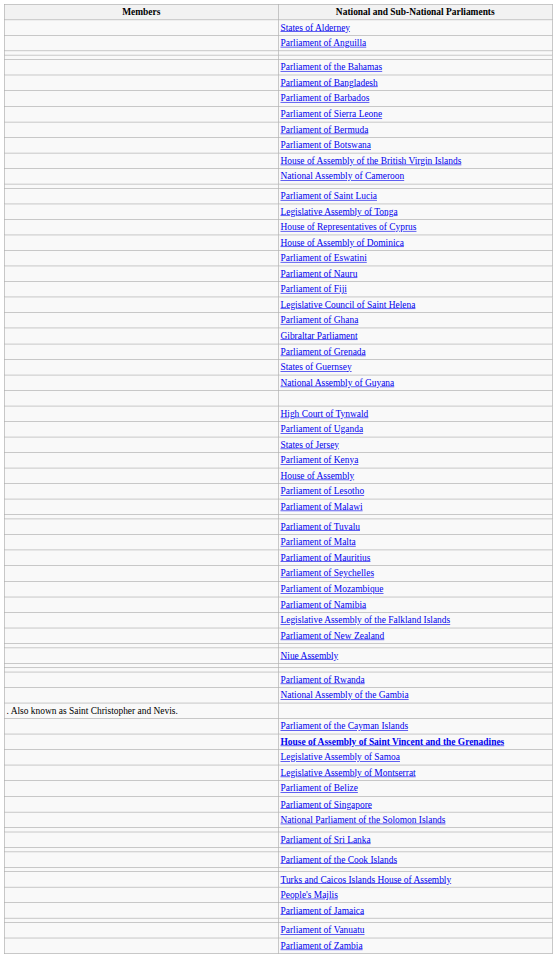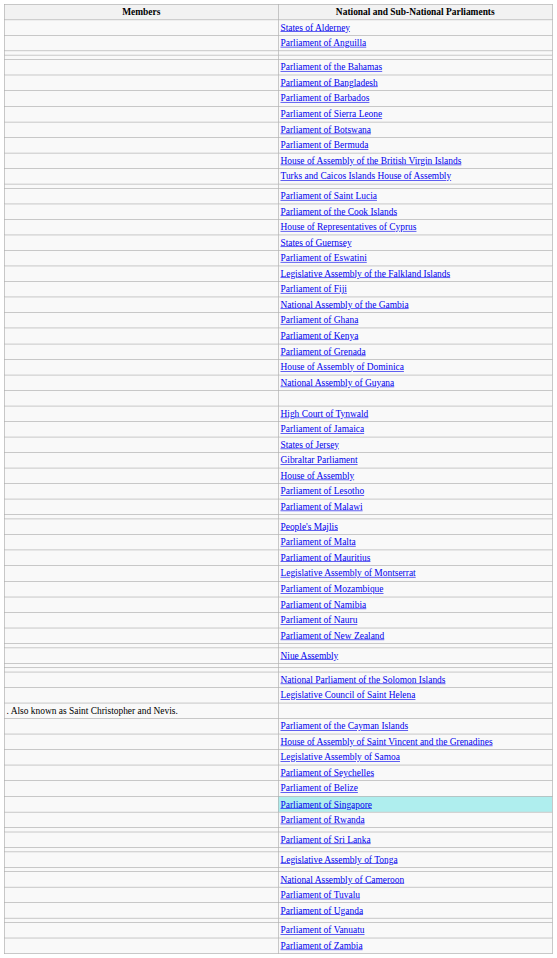(324, 129) Parliament of Bermuda -> (326, 129) Parliament of Botswana
(326, 145) Parliament of Botswana -> (324, 145) Parliament of Bermuda
(342, 176) National Assembly of Cameroon -> (366, 176) Turks and Caicos Islands House of Assembly
(339, 212) Legislative Assembly of Tonga -> (339, 212) Parliament of the Cook Islands
(342, 243) House of Assembly of Dominica -> (316, 243) States of Guernsey
(319, 274) Parliament of Nauru -> (365, 274) Legislative Assembly of the Falkland Islands
(348, 305) Legislative Council of Saint Helena -> (345, 305) National Assembly of the Gambia
(319, 336) Gibraltar Parliament -> (319, 336) Parliament of Kenya
(316, 367) States of Guernsey -> (342, 367) House of Assembly of Dominica
(322, 429) Parliament of Uganda -> (322, 429) Parliament of Jamaica
(319, 460) Parliament of Kenya -> (319, 460) Gibraltar Parliament
(320, 527) Parliament of Tuvalu -> (309, 527) People's Majlis
(327, 573) Parliament of Seychelles -> (348, 573) Legislative Assembly of Montserrat
(365, 620) Legislative Assembly of the Falkland Islands -> (319, 620) Parliament of Nauru
(323, 680) Parliament of Rwanda -> (363, 680) National Parliament of the Solomon Islands
(345, 695) National Assembly of the Gambia -> (348, 695) Legislative Council of Saint Helena
(392, 742) bold -> (387, 742) normal
(348, 773) Legislative Assembly of Montserrat -> (327, 773) Parliament of Seychelles
(326, 804) no background -> (326, 804) paleturquoise background
(363, 820) National Parliament of the Solomon Islands -> (323, 820) Parliament of Rwanda
(339, 859) Parliament of the Cook Islands -> (339, 859) Legislative Assembly of Tonga
(366, 879) Turks and Caicos Islands House of Assembly -> (342, 879) National Assembly of Cameroon
(309, 895) People's Majlis -> (320, 895) Parliament of Tuvalu
(322, 910) Parliament of Jamaica -> (322, 910) Parliament of Uganda
